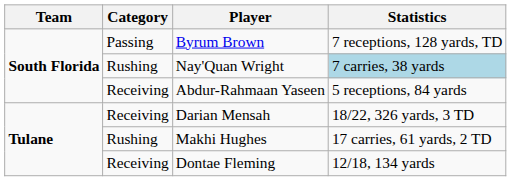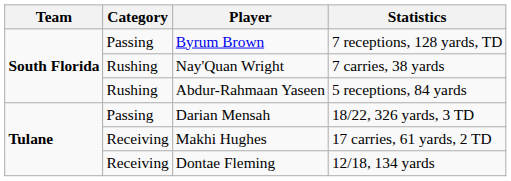(388, 65) lightblue background -> (388, 65) no background
(138, 90) Receiving -> (132, 90) Rushing
(138, 114) Receiving -> (130, 114) Passing
(132, 138) Rushing -> (138, 138) Receiving
